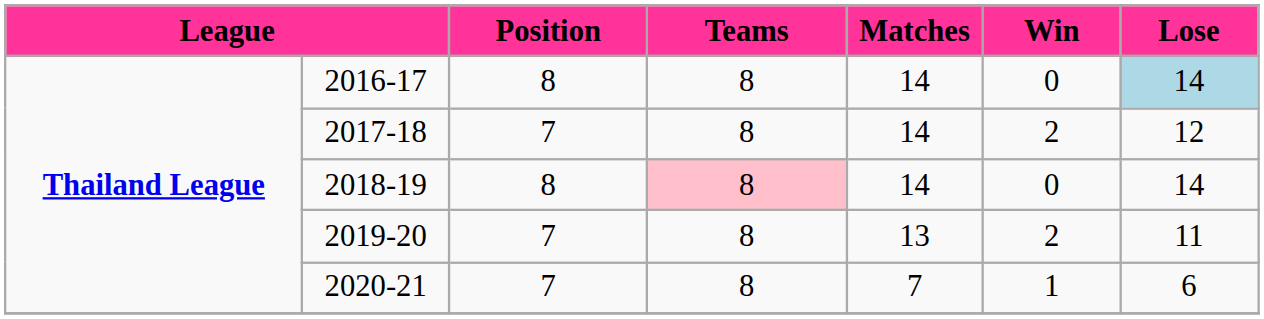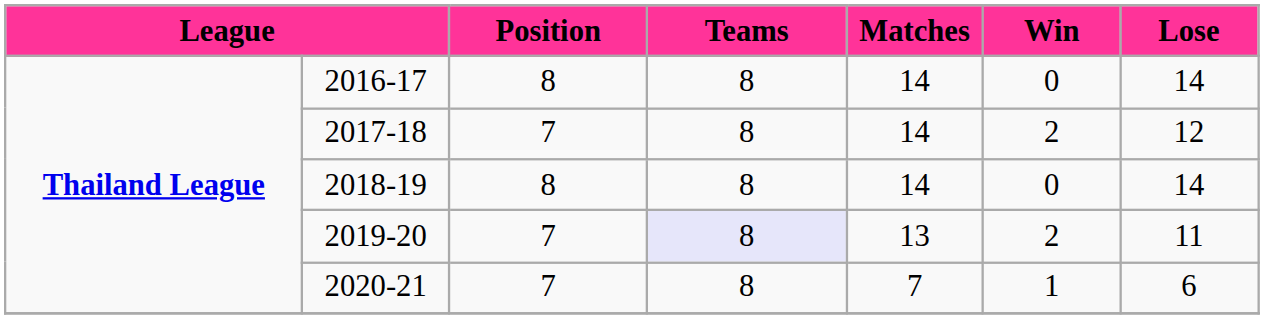(1189, 81) lightblue background -> (1189, 81) no background
(747, 184) pink background -> (747, 184) no background
(747, 235) no background -> (747, 235) lavender background
